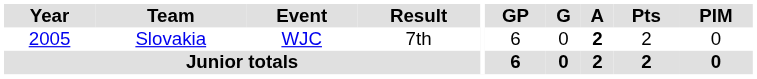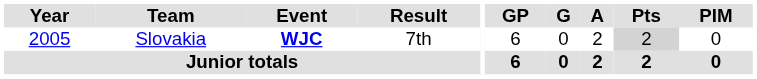(302, 39) normal -> (302, 39) bold
(597, 39) bold -> (597, 39) normal
(646, 39) no background -> (646, 39) lightgrey background
